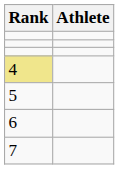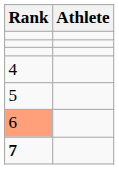(13, 68) khaki background -> (13, 68) no background
(13, 123) no background -> (13, 123) lightsalmon background
(13, 150) normal -> (13, 150) bold
